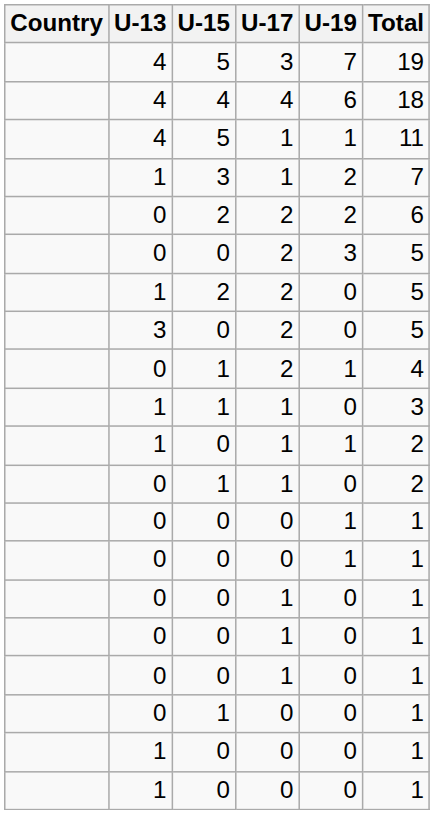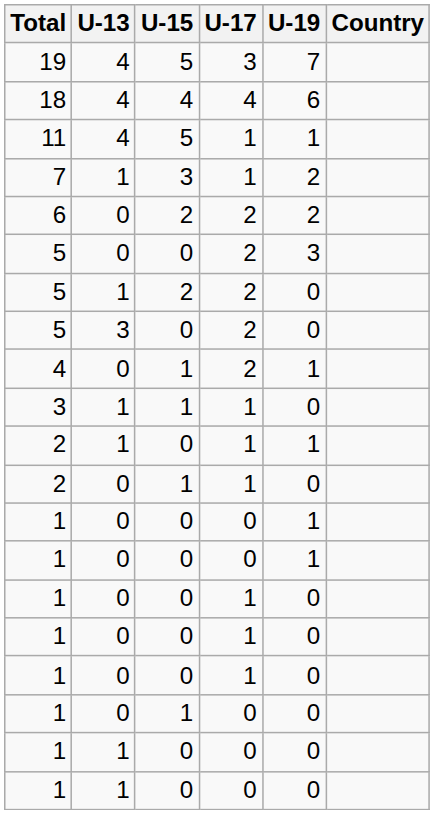columns swapped: (57, 23) <-> (396, 23)
